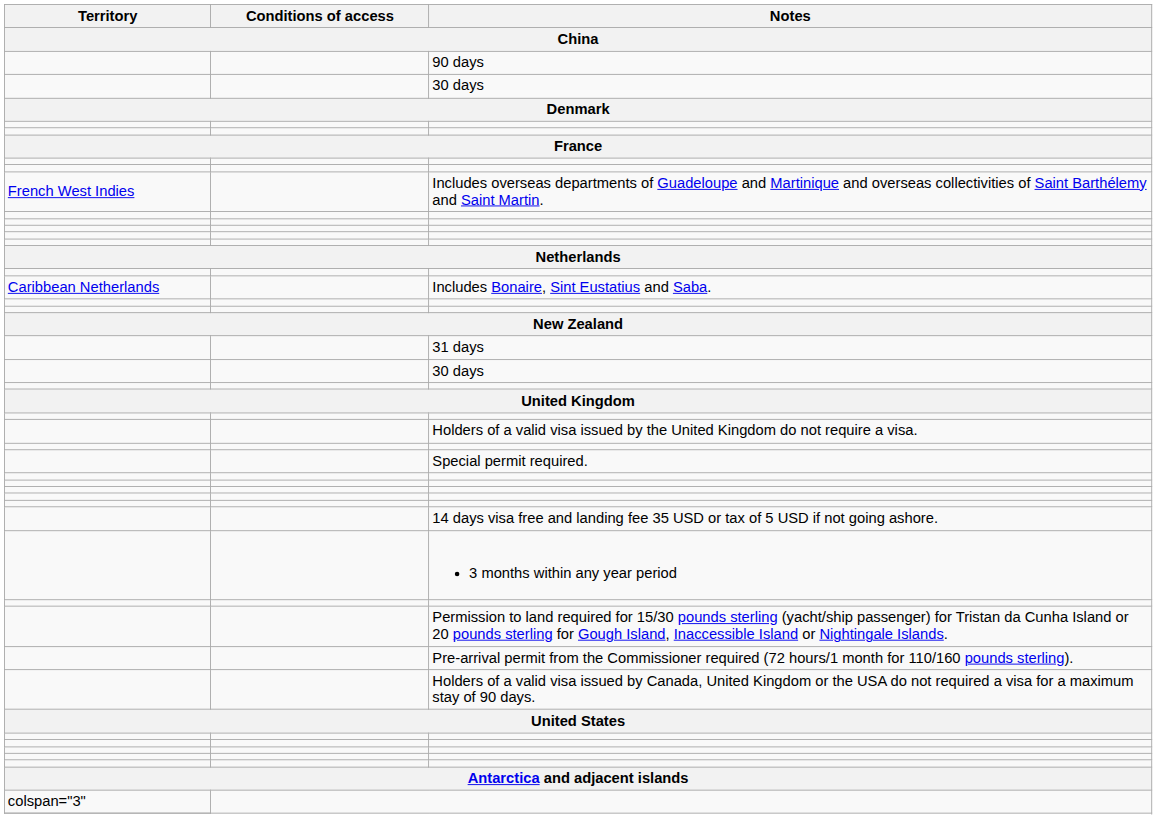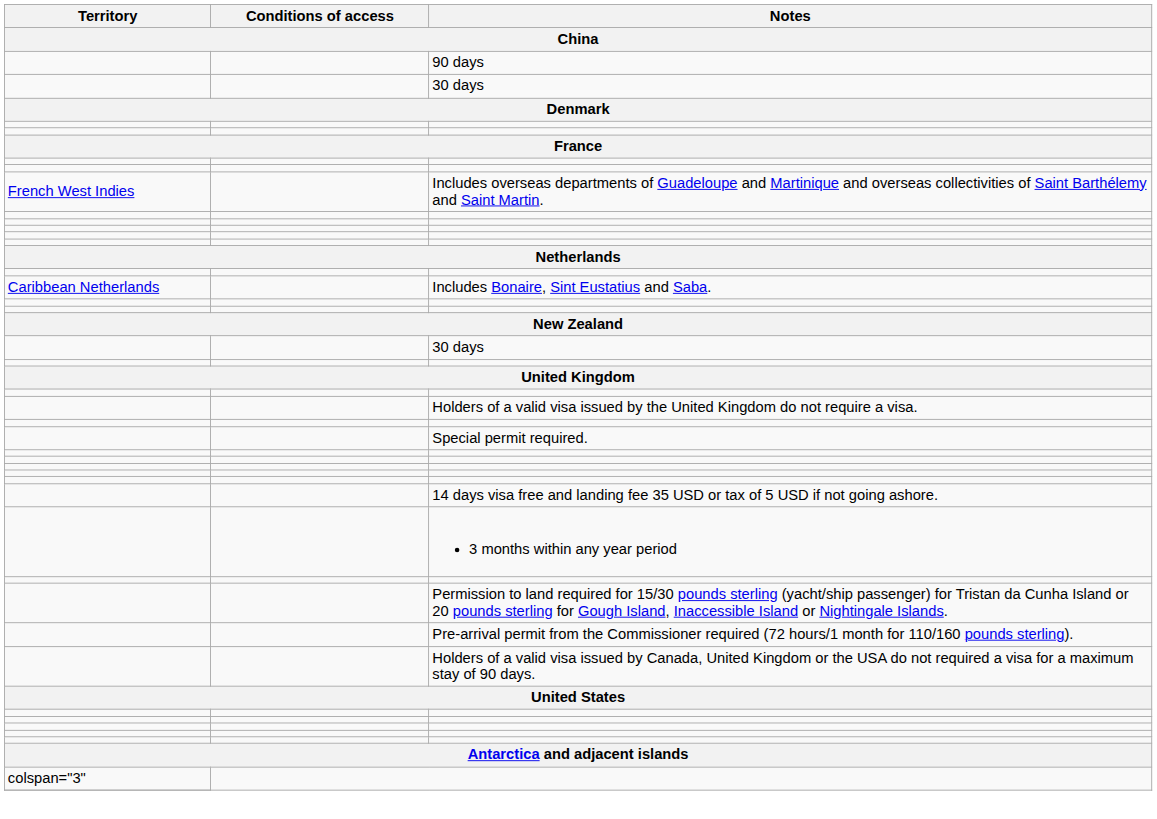- row: (108, 348)
